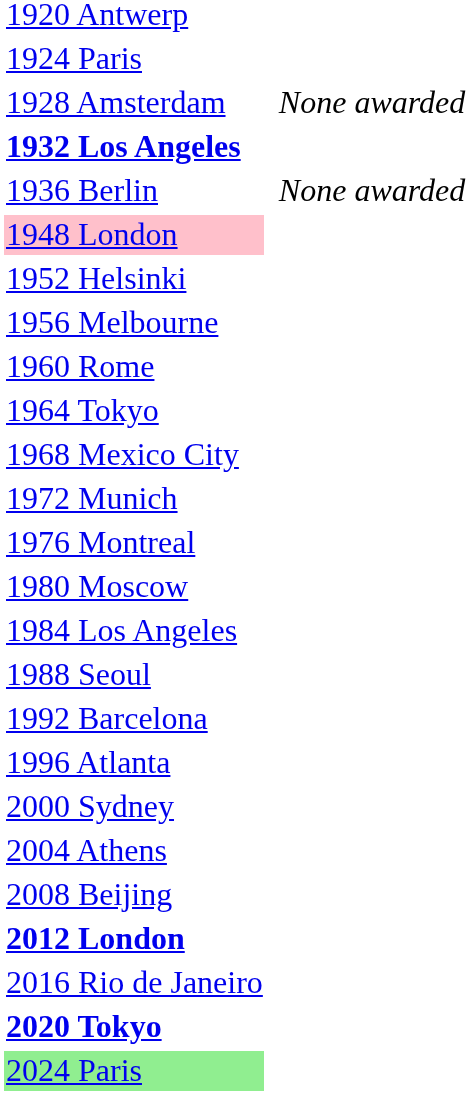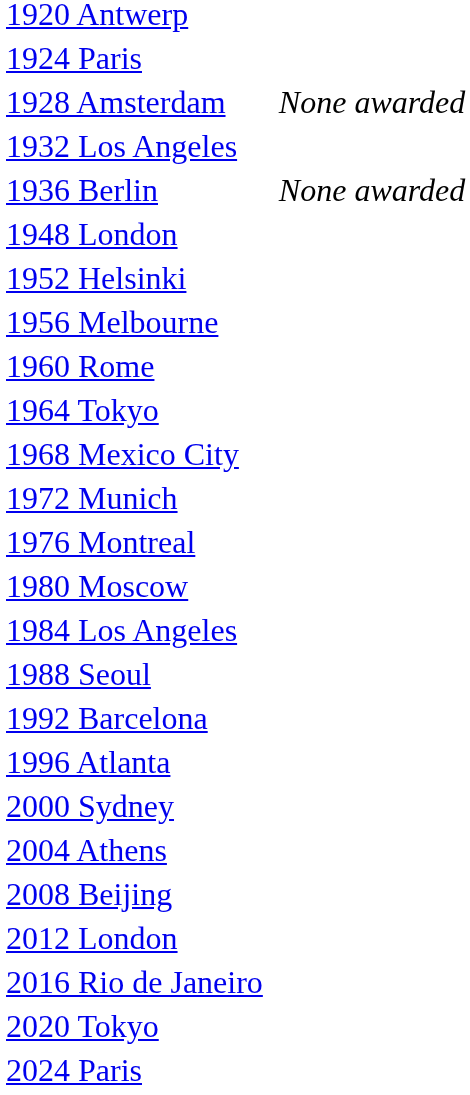(123, 146) bold -> (122, 146) normal
(92, 234) pink background -> (92, 234) no background
(95, 938) bold -> (92, 938) normal
(84, 1026) bold -> (82, 1026) normal
(74, 1070) lightgreen background -> (74, 1070) no background
